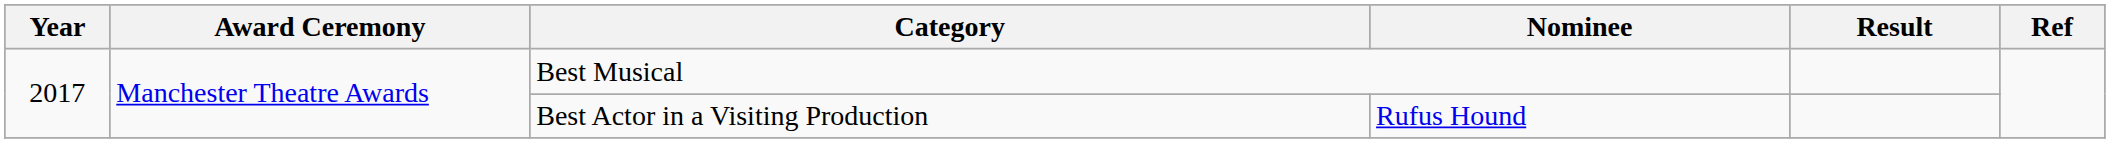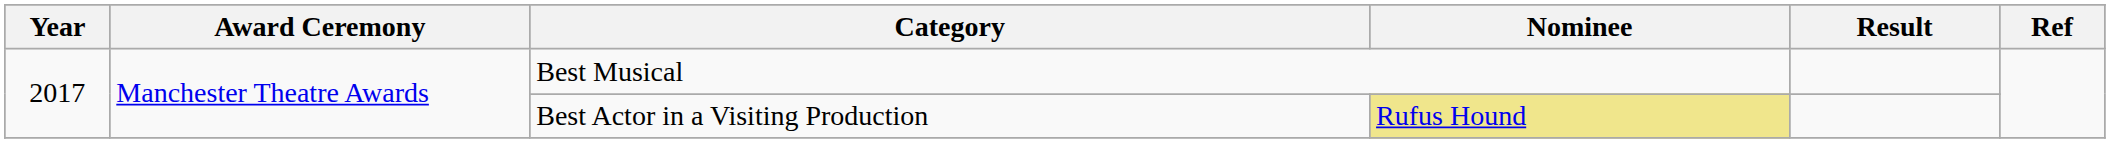(1451, 115) no background -> (1451, 115) khaki background
